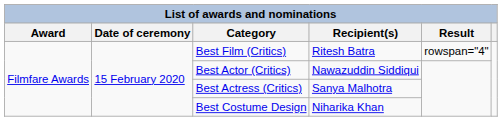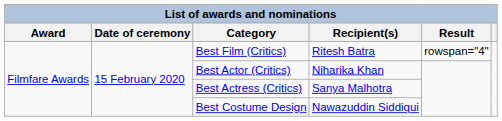(365, 70) Nawazuddin Siddiqui -> (348, 70) Niharika Khan
(348, 107) Niharika Khan -> (365, 107) Nawazuddin Siddiqui
